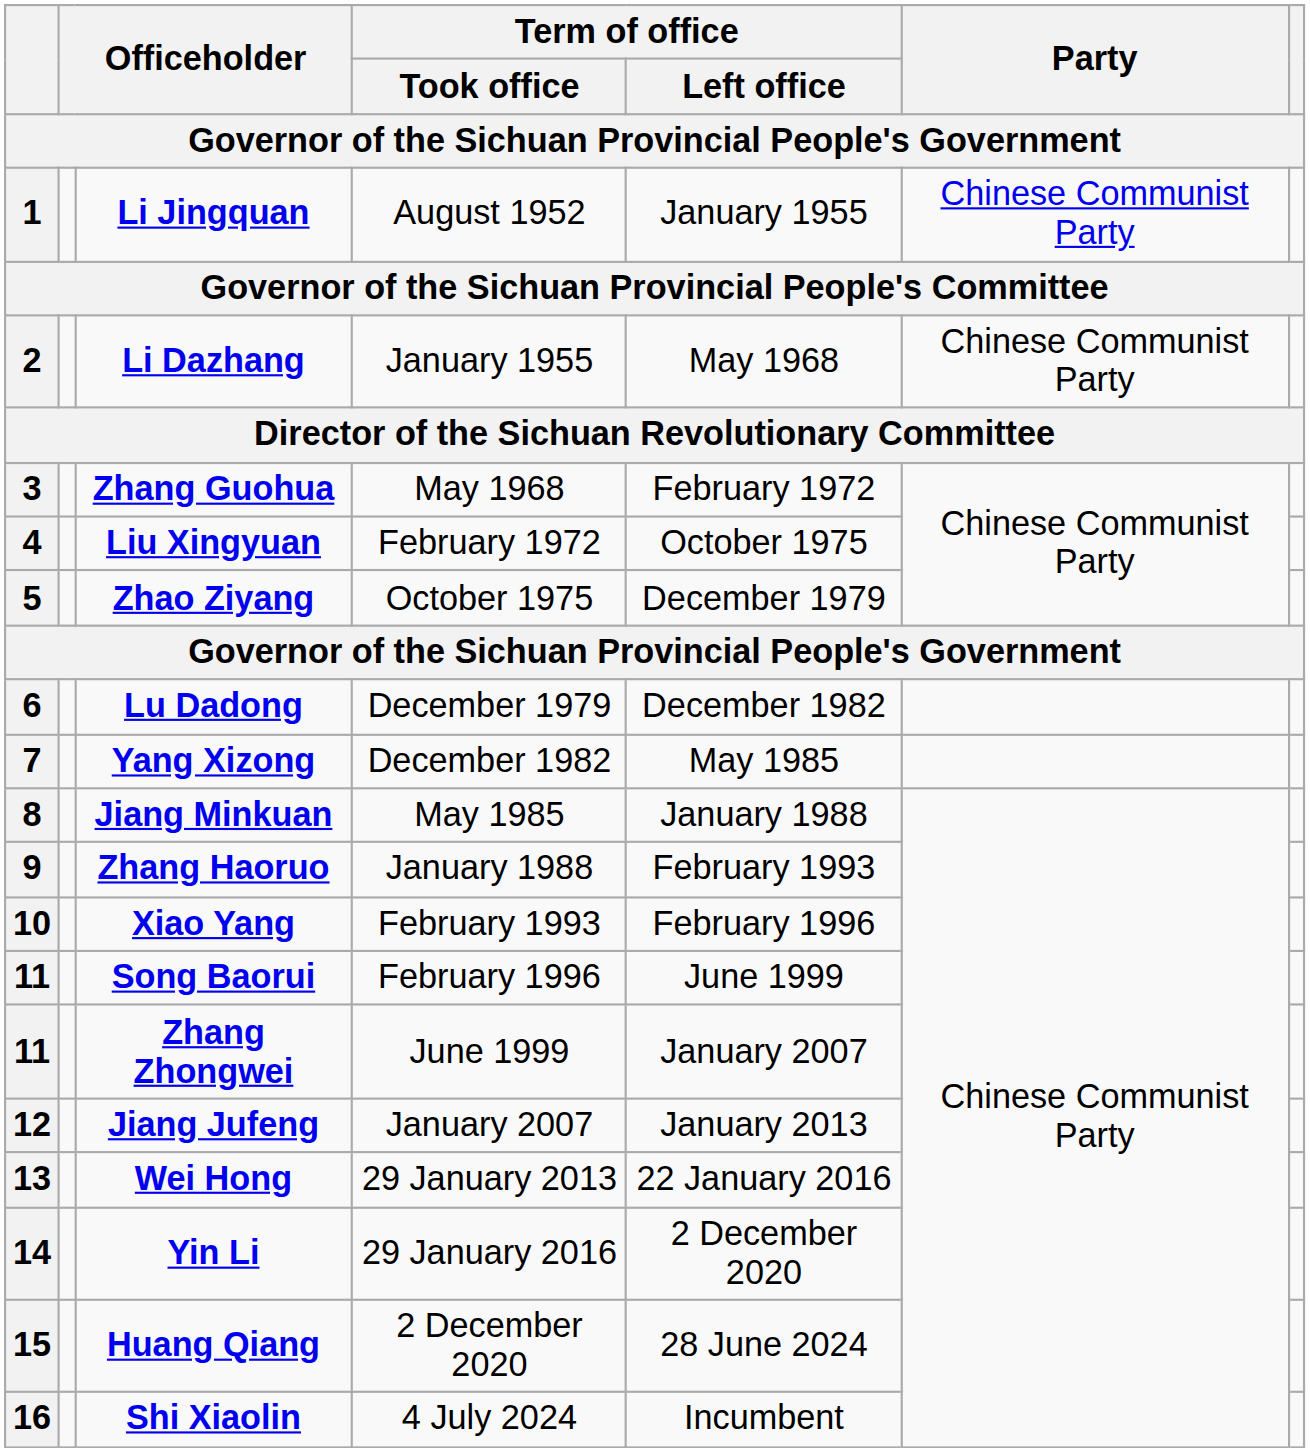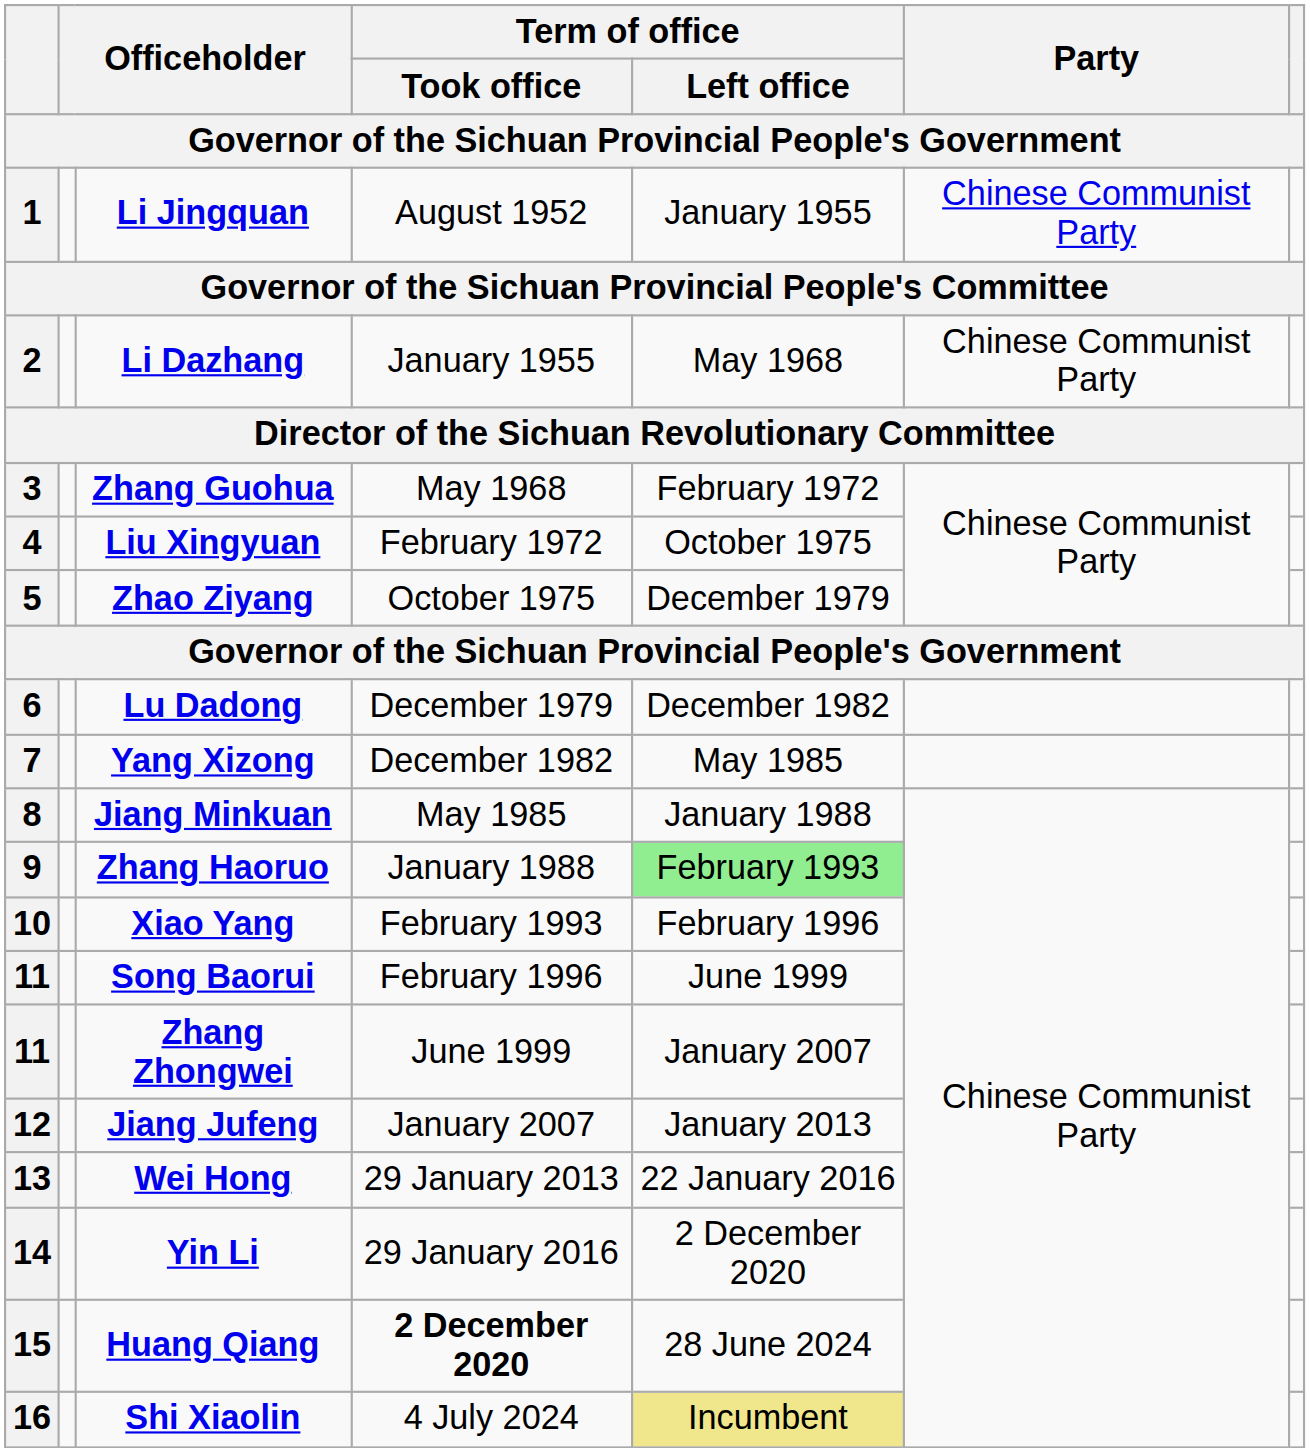(764, 868) no background -> (768, 868) lightgreen background
(489, 1345) normal -> (491, 1345) bold
(764, 1418) no background -> (768, 1418) khaki background
